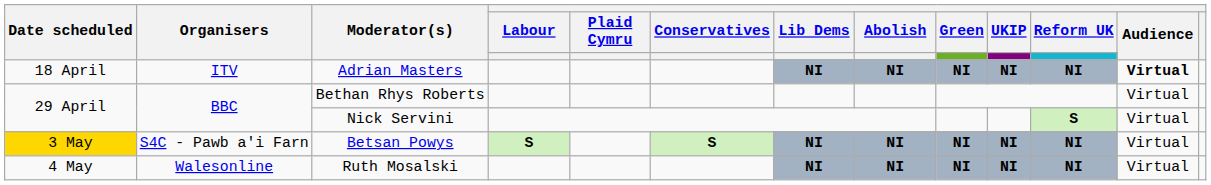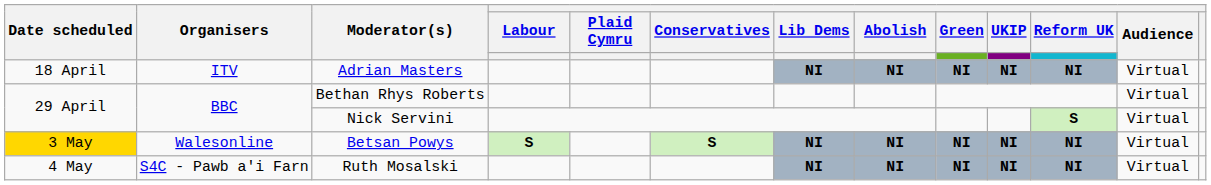(1158, 72) bold -> (1158, 72) normal
(224, 144) S4C - Pawb a'i Farn -> (224, 144) Walesonline
(224, 168) Walesonline -> (224, 168) S4C - Pawb a'i Farn
